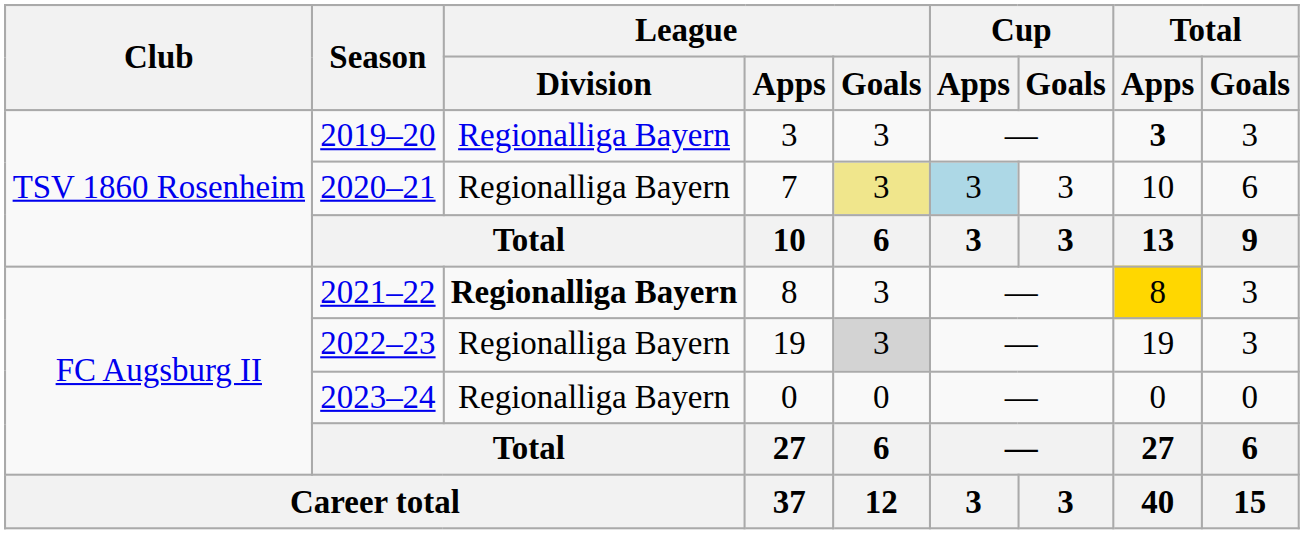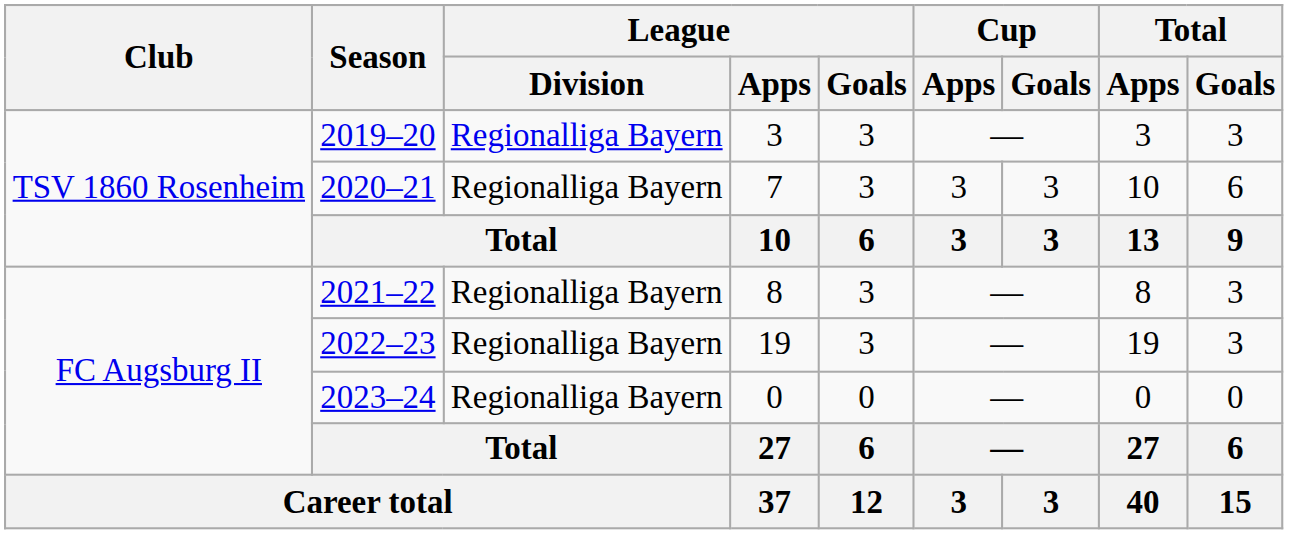(1158, 135) bold -> (1143, 135) normal
(881, 187) khaki background -> (867, 187) no background
(973, 187) lightblue background -> (959, 187) no background
(594, 291) bold -> (587, 291) normal
(1158, 291) gold background -> (1143, 291) no background
(881, 344) lightgrey background -> (867, 344) no background
